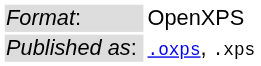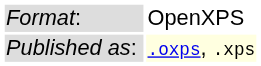(201, 48) no background -> (201, 48) lightyellow background
